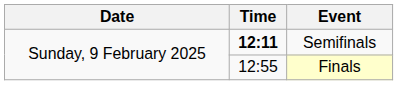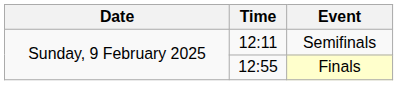(258, 42) bold -> (258, 42) normal
